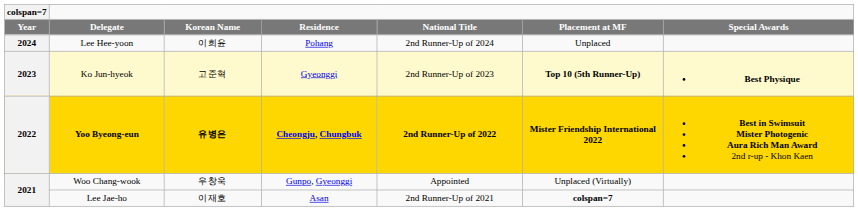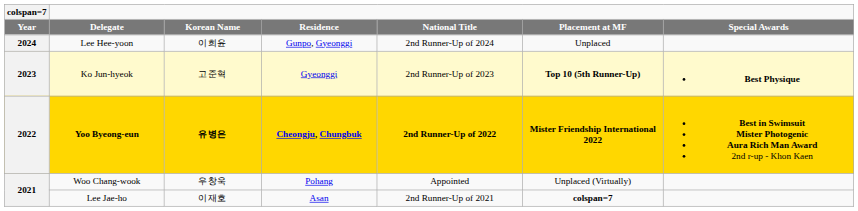(319, 42) Pohang -> (319, 42) Gunpo, Gyeonggi
(319, 181) Gunpo, Gyeonggi -> (319, 181) Pohang
